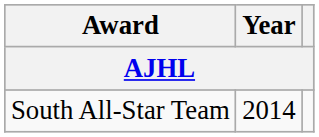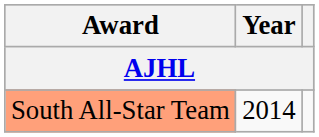(120, 110) no background -> (120, 110) lightsalmon background
